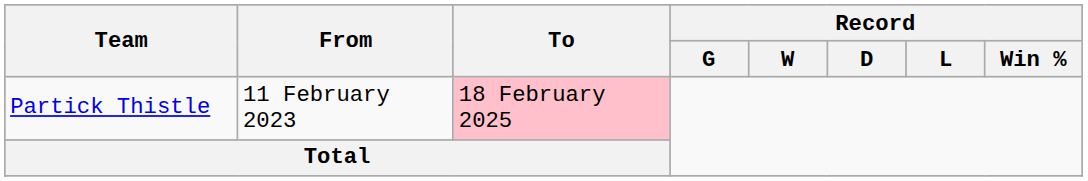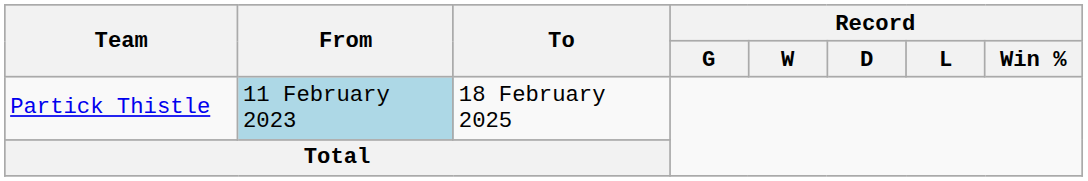(316, 108) no background -> (316, 108) lightblue background
(532, 108) pink background -> (532, 108) no background
